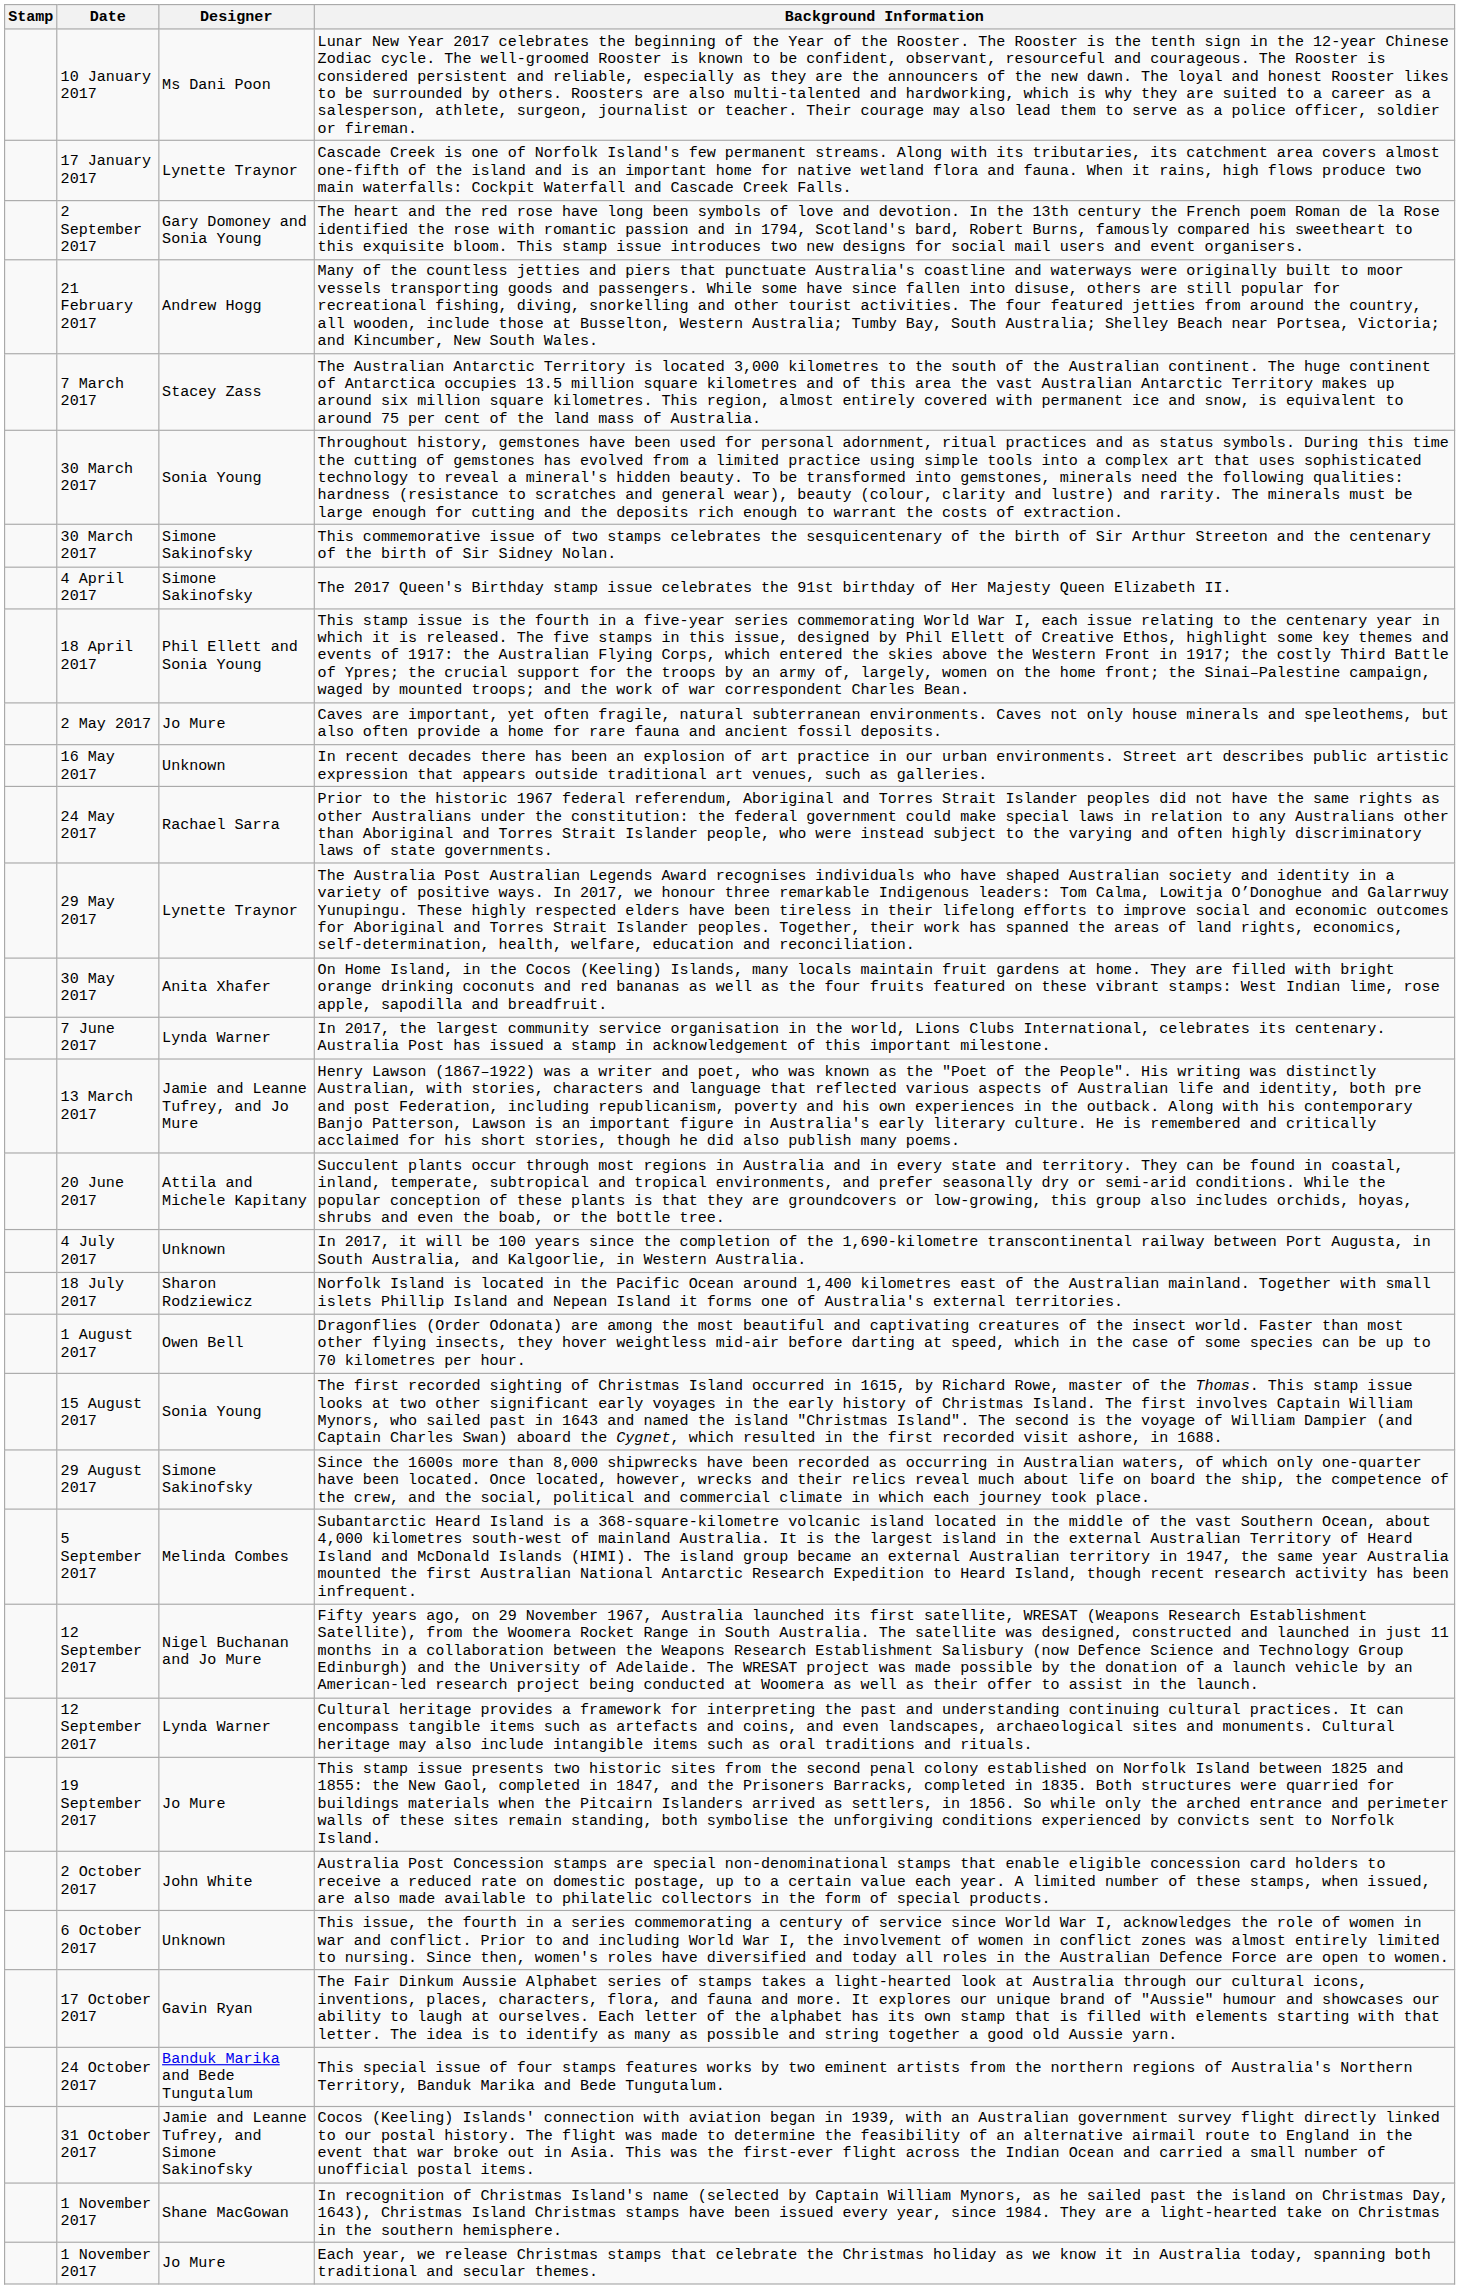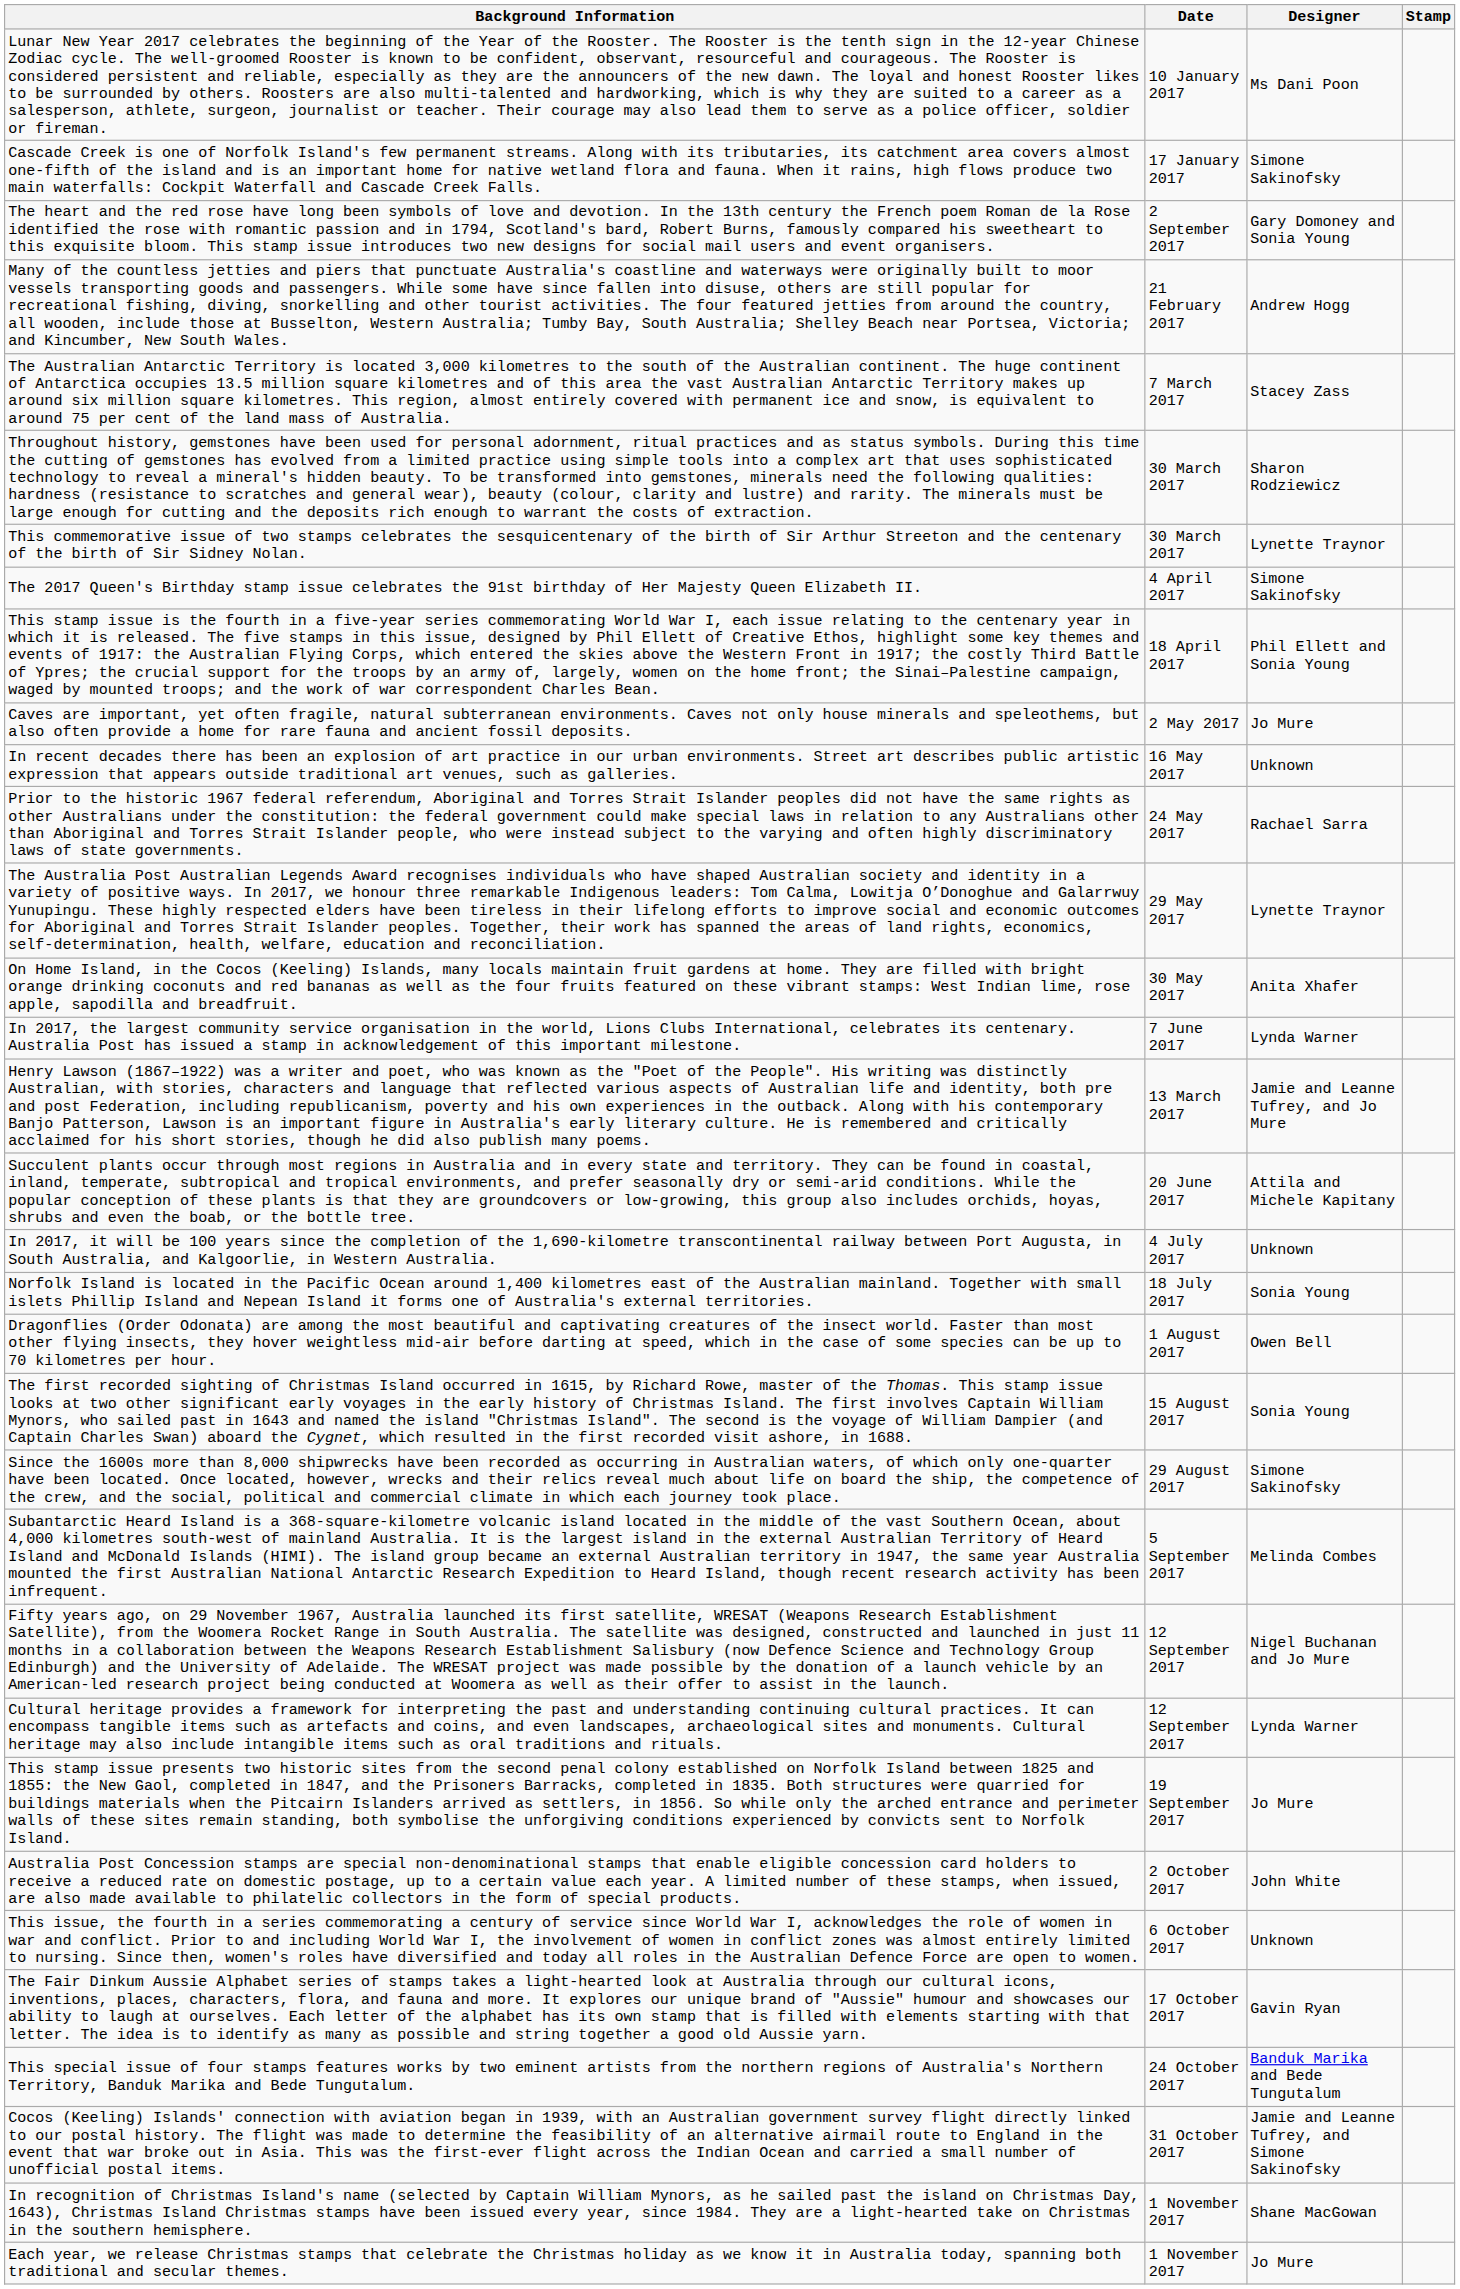columns swapped: (31, 17) <-> (884, 17)
(230, 170) Lynette Traynor -> (1295, 170) Simone Sakinofsky
(212, 478) Sonia Young -> (1295, 478) Sharon Rodziewicz
(207, 546) Simone Sakinofsky -> (1318, 546) Lynette Traynor
(207, 1293) Sharon Rodziewicz -> (1300, 1293) Sonia Young
